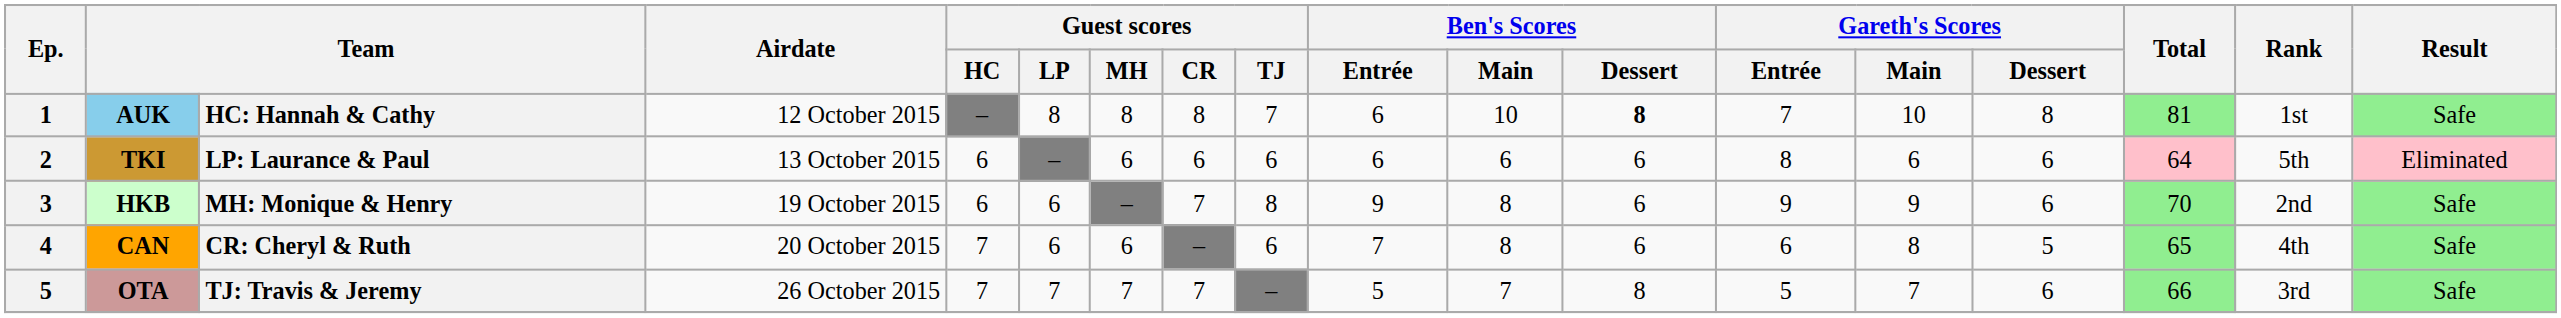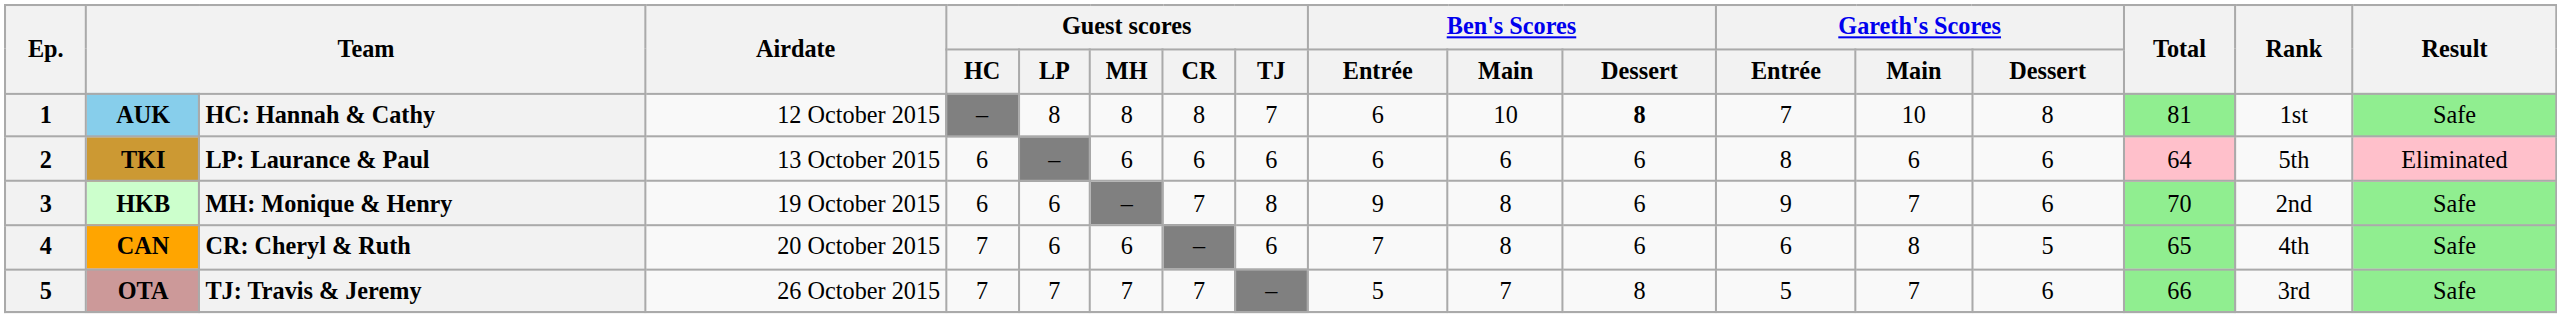(1914, 203) 9 -> (1914, 203) 7
